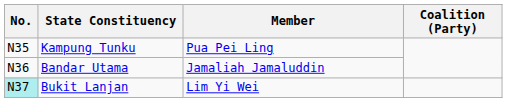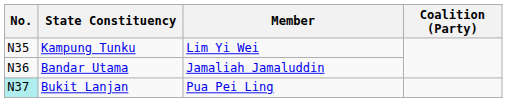(230, 48) Pua Pei Ling -> (223, 48) Lim Yi Wei
(223, 87) Lim Yi Wei -> (230, 87) Pua Pei Ling
